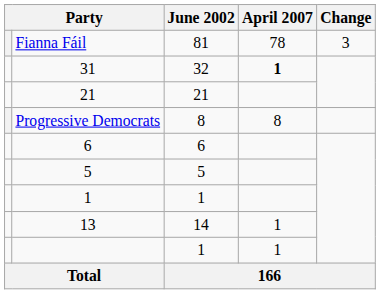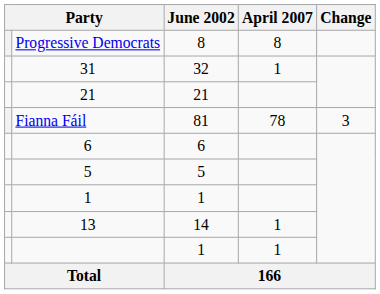rows swapped: (51, 43) <-> (88, 120)
(277, 69) bold -> (277, 69) normal
